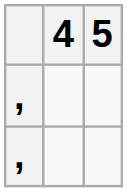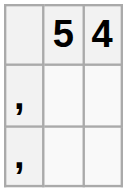columns swapped: (102, 34) <-> (63, 34)
